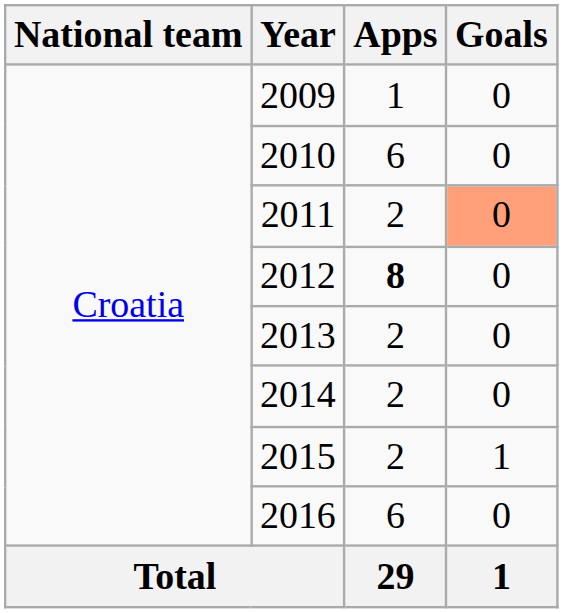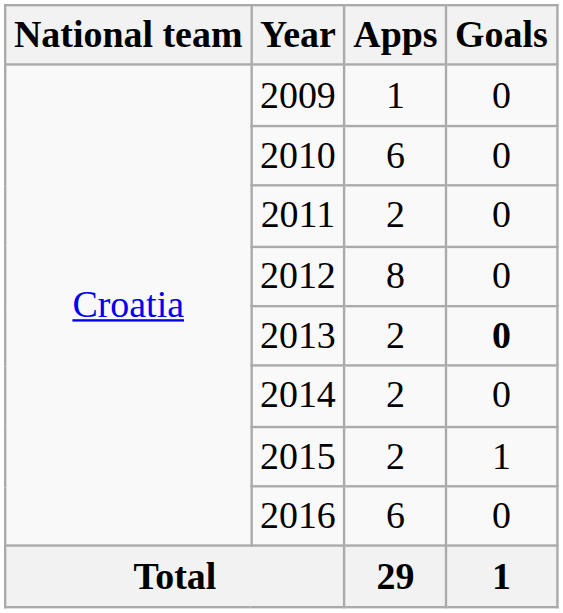(501, 214) lightsalmon background -> (501, 214) no background
(395, 275) bold -> (395, 275) normal
(501, 335) normal -> (501, 335) bold
